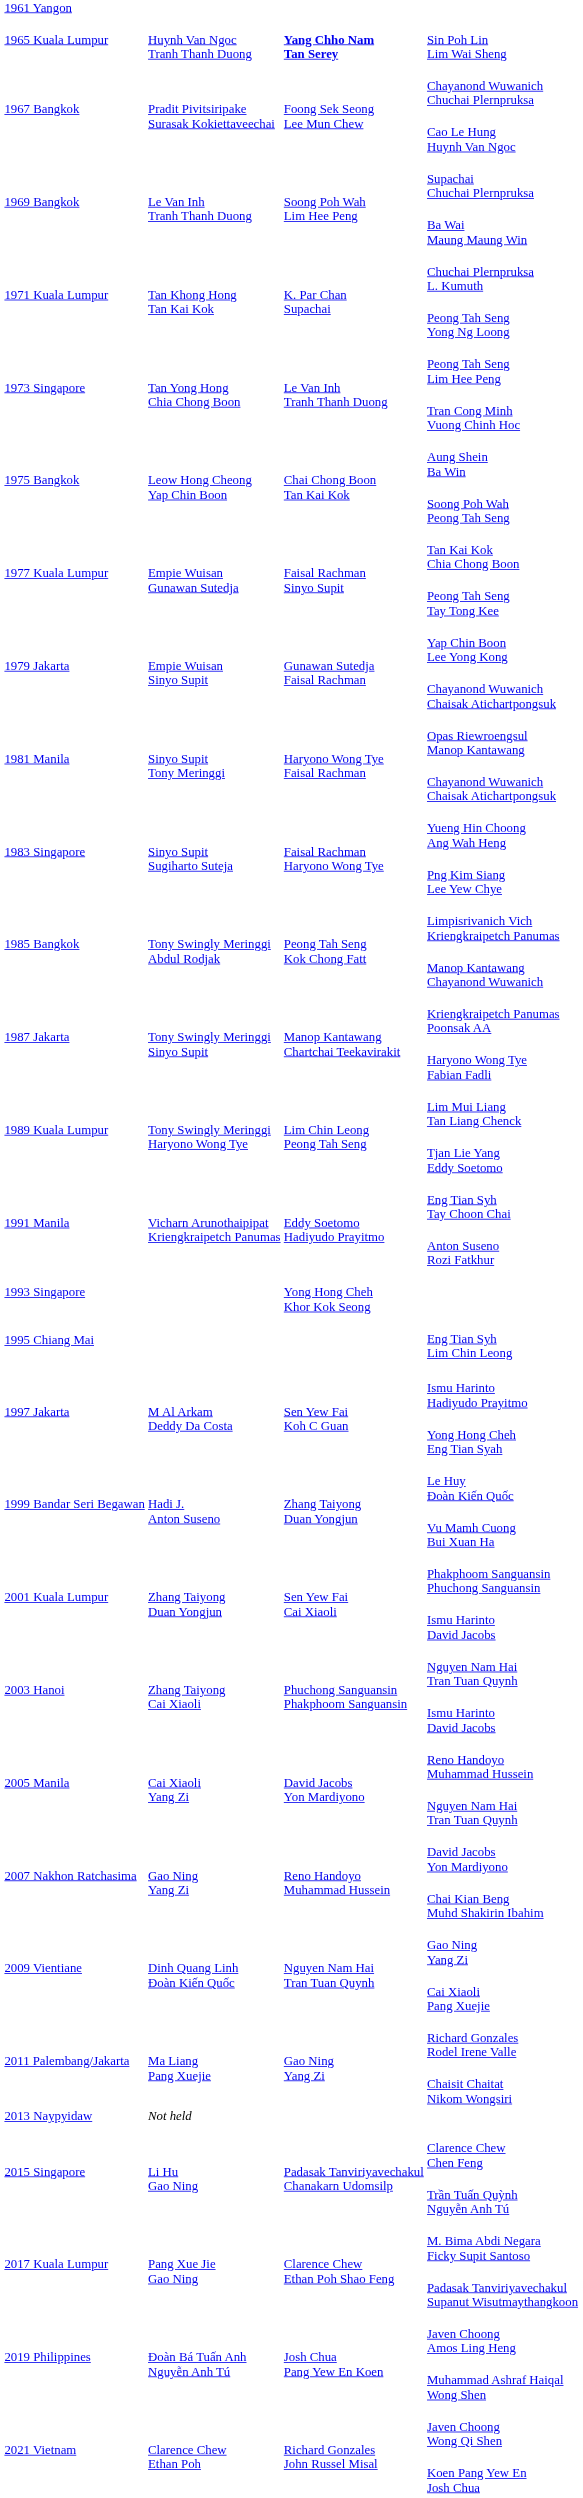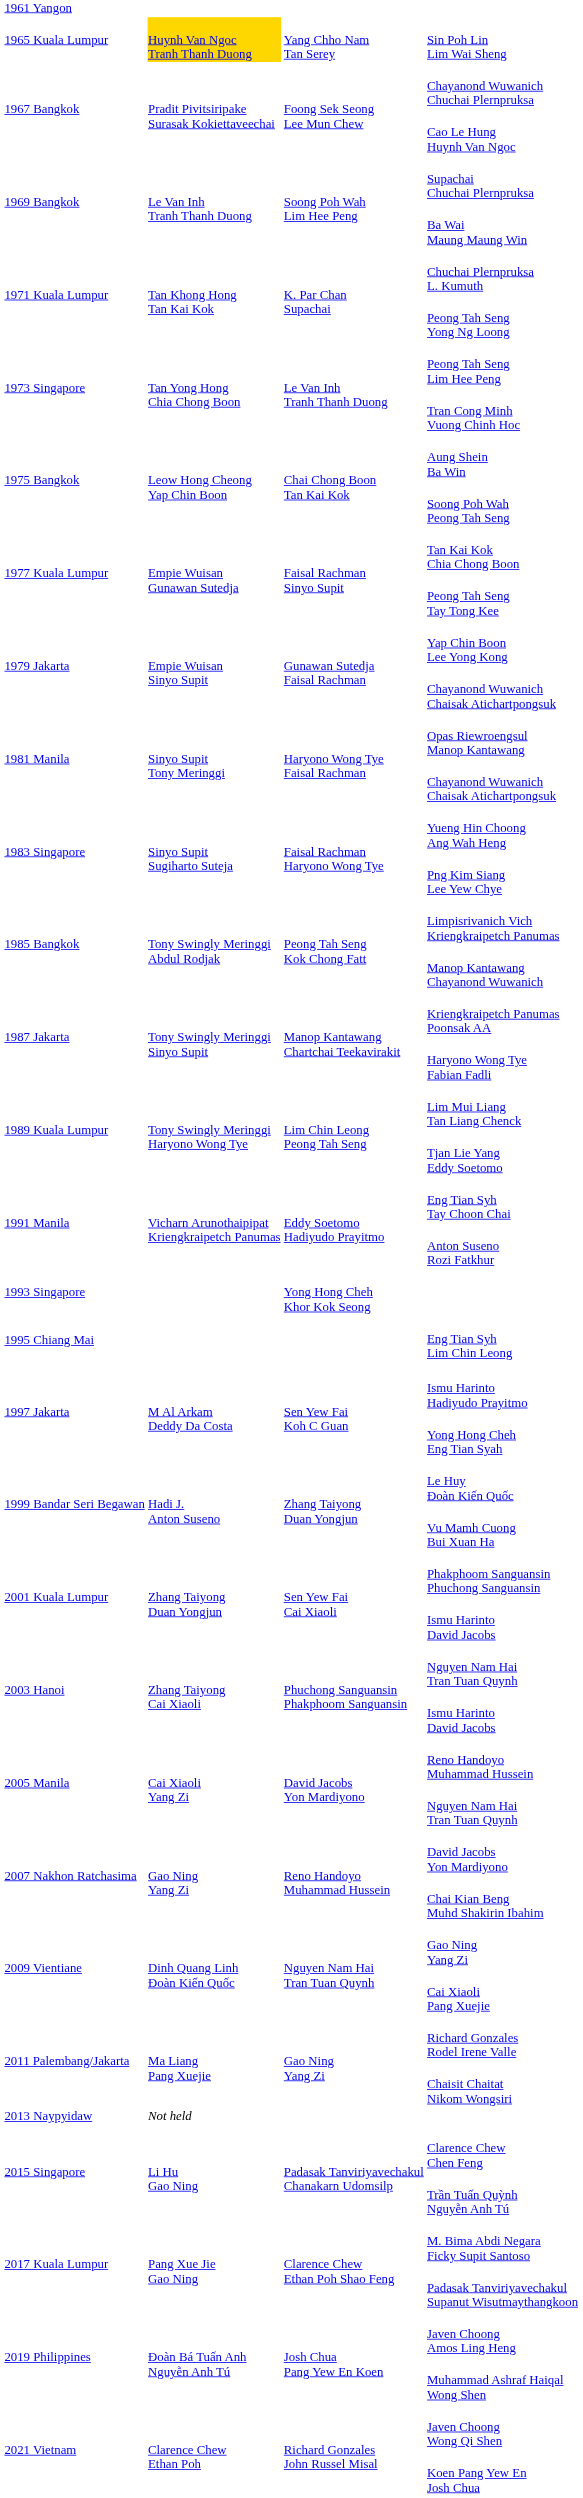(200, 46) no background -> (200, 46) gold background
(329, 46) bold -> (327, 46) normal
